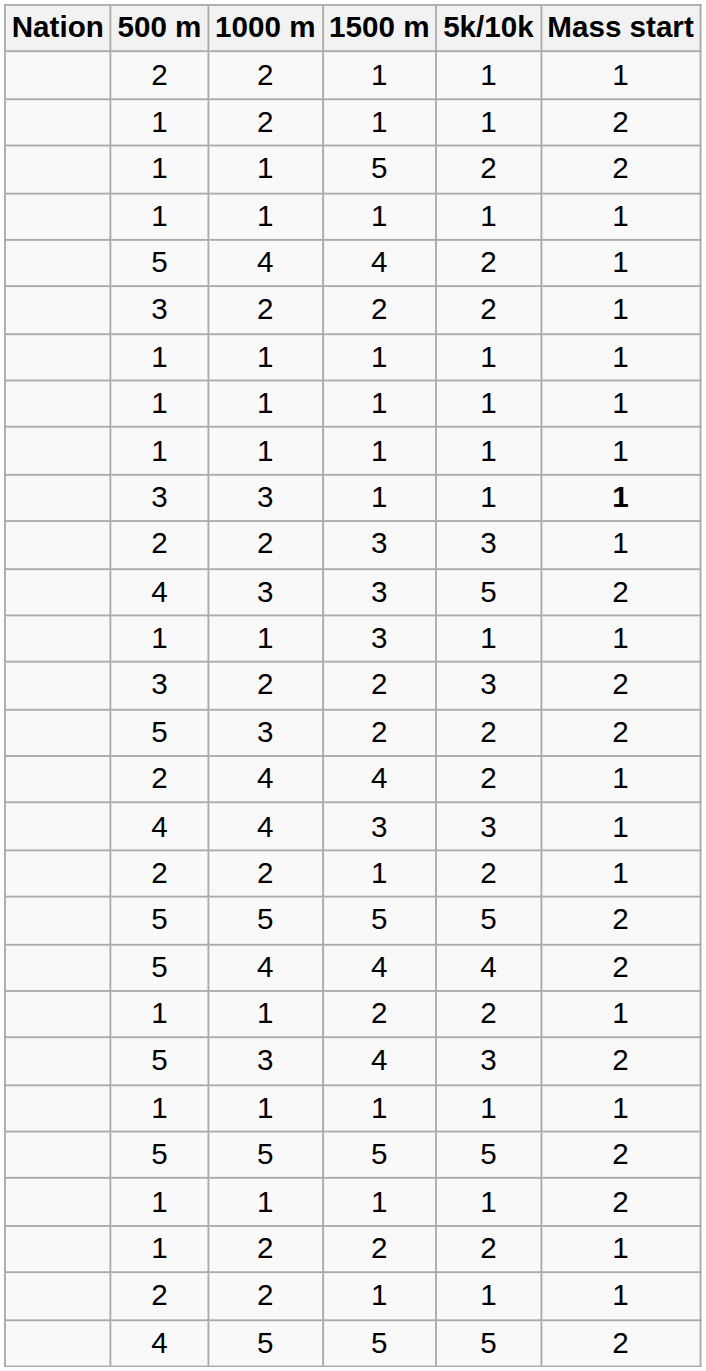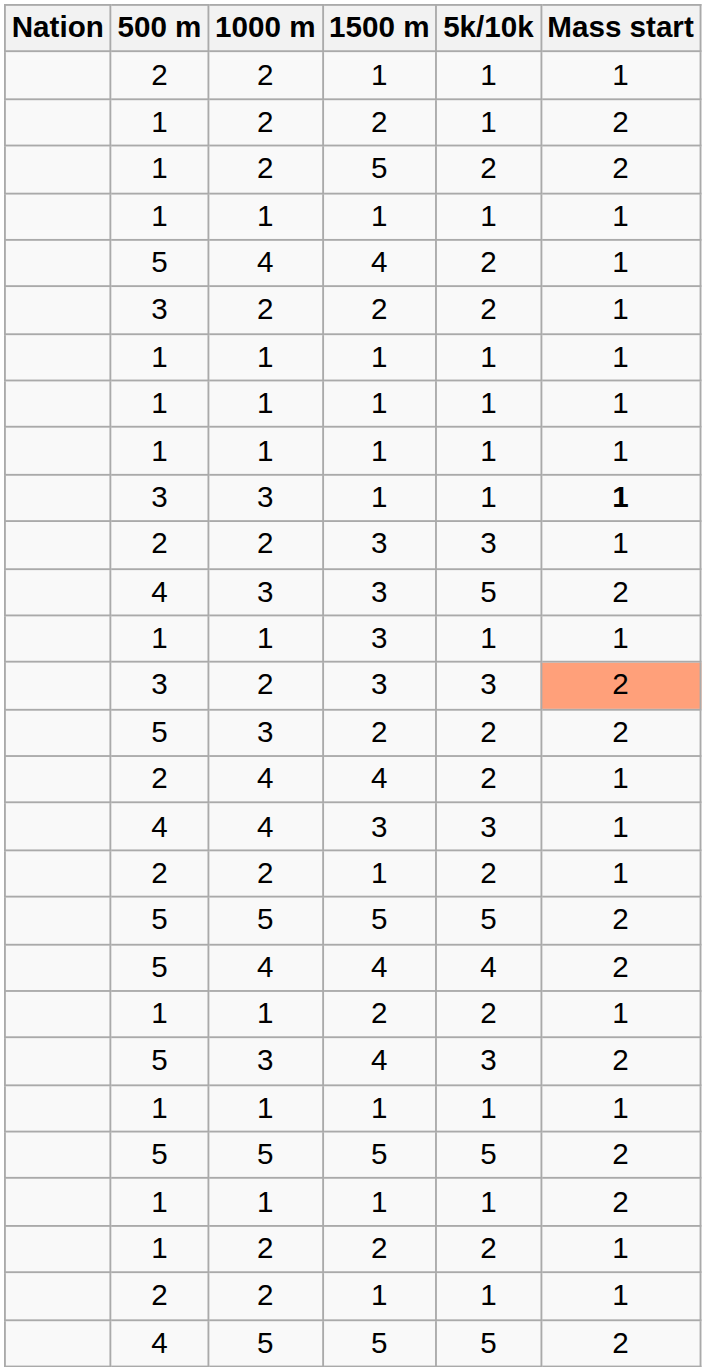(379, 121) 1 -> (379, 121) 2
(265, 168) 1 -> (265, 168) 2
(379, 685) 2 -> (379, 685) 3
(621, 685) no background -> (621, 685) lightsalmon background
